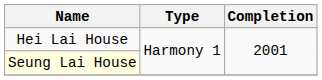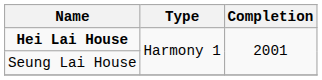(72, 40) normal -> (72, 40) bold
(72, 63) lightyellow background -> (72, 63) no background
